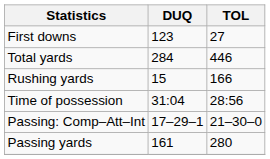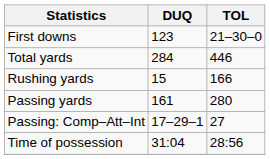(217, 36) 27 -> (236, 36) 21–30–0
rows swapped: (50, 143) <-> (65, 100)
(236, 122) 21–30–0 -> (217, 122) 27
